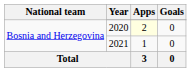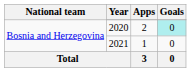(144, 28) lightyellow background -> (144, 28) no background
(172, 28) no background -> (172, 28) paleturquoise background
